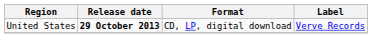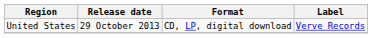(120, 26) bold -> (120, 26) normal
